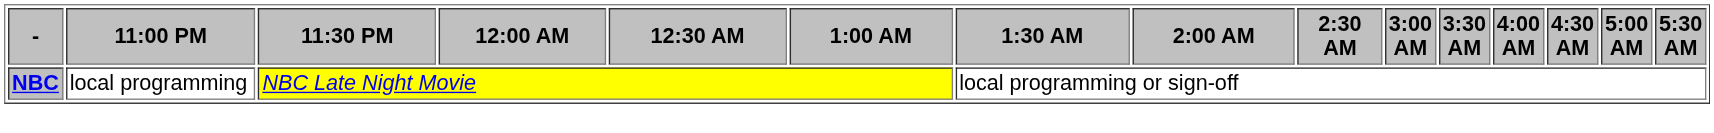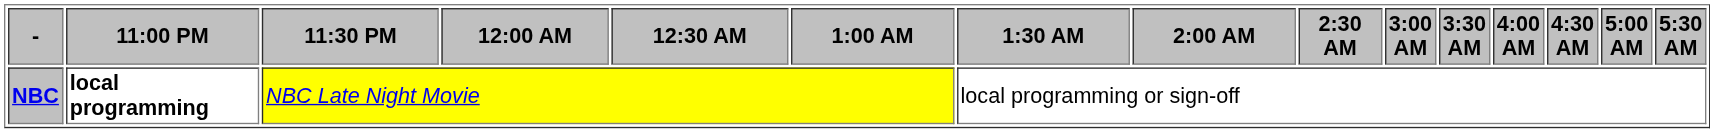(159, 83) normal -> (139, 95) bold
